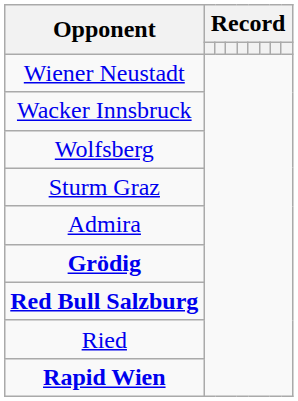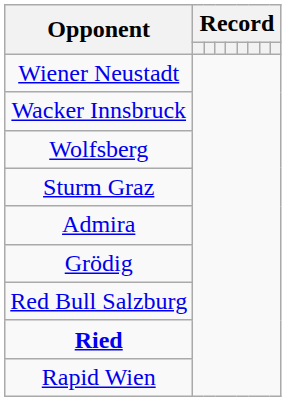(104, 262) bold -> (99, 262) normal
(104, 301) bold -> (99, 301) normal
(104, 339) normal -> (99, 339) bold
(104, 377) bold -> (99, 377) normal
